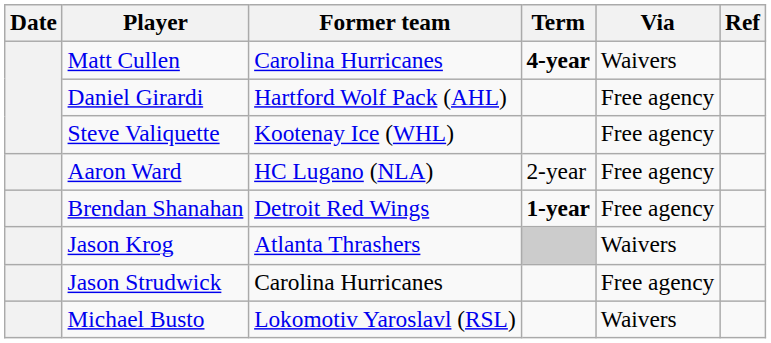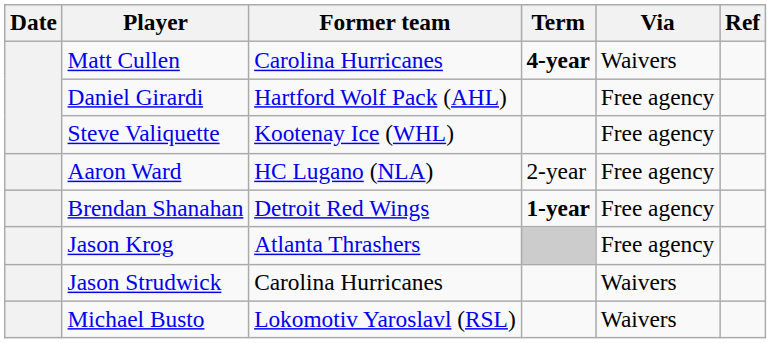(639, 245) Waivers -> (657, 245) Free agency
(657, 282) Free agency -> (639, 282) Waivers
